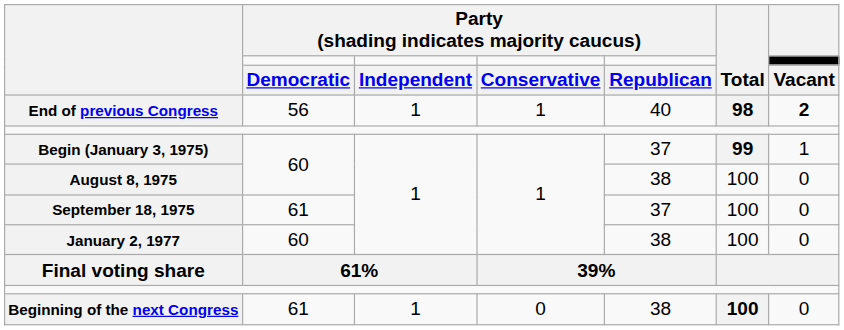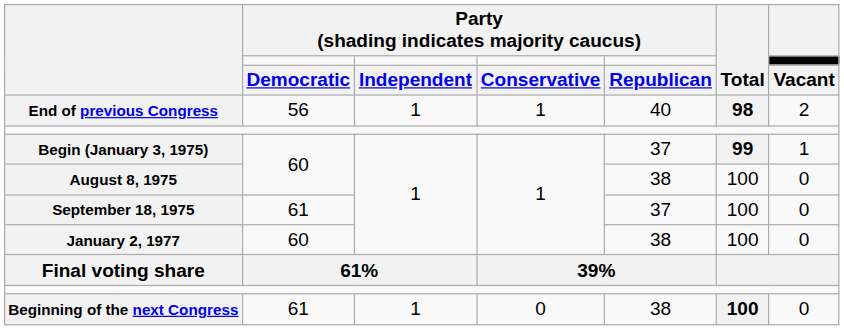(804, 110) bold -> (804, 110) normal
